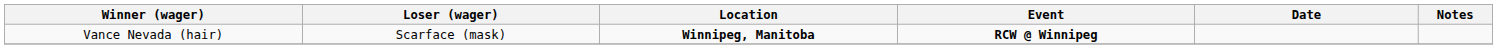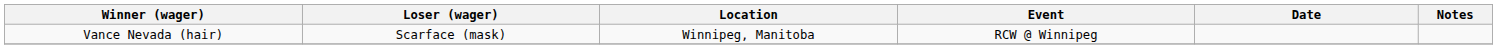(748, 34) bold -> (748, 34) normal
(1046, 34) bold -> (1046, 34) normal
